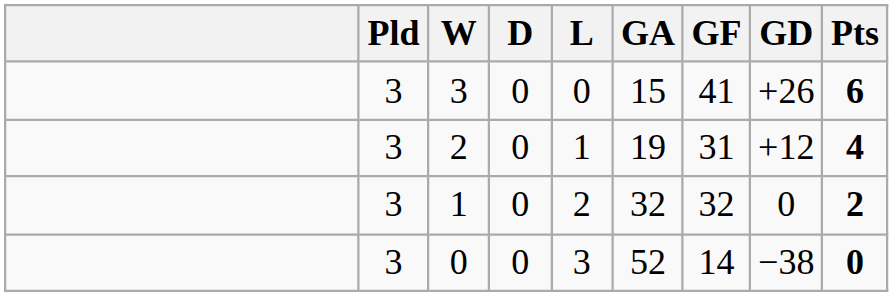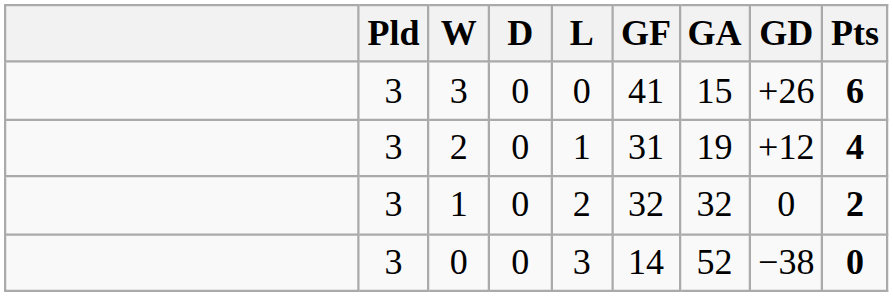columns swapped: (717, 33) <-> (648, 33)
